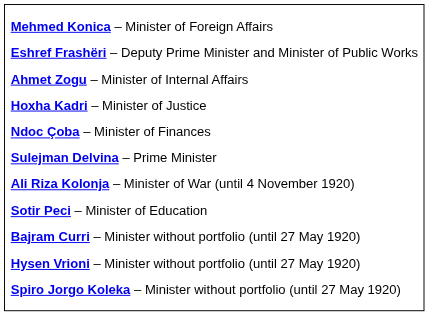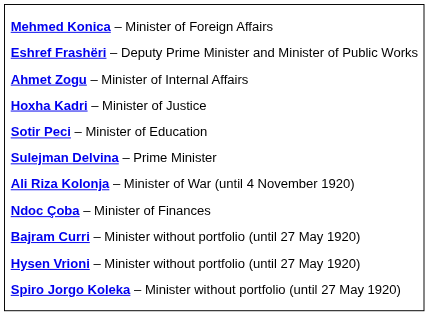(111, 132) Ndoc Çoba – Minister of Finances -> (109, 132) Sotir Peci – Minister of Education
(109, 211) Sotir Peci – Minister of Education -> (111, 211) Ndoc Çoba – Minister of Finances
